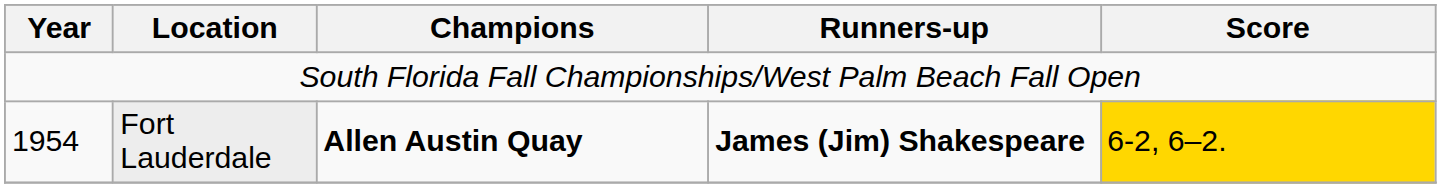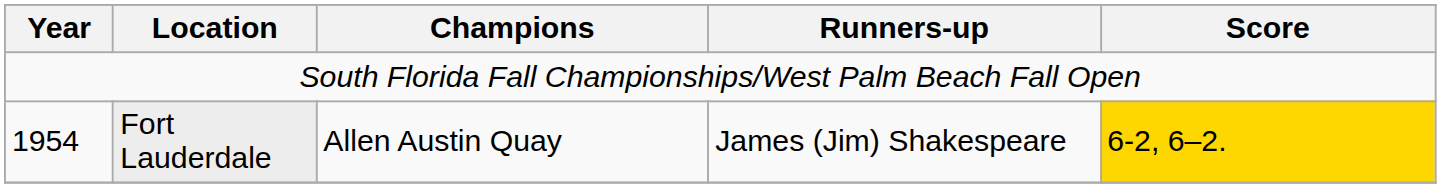(453, 141) bold -> (443, 141) normal
(900, 141) bold -> (891, 141) normal
